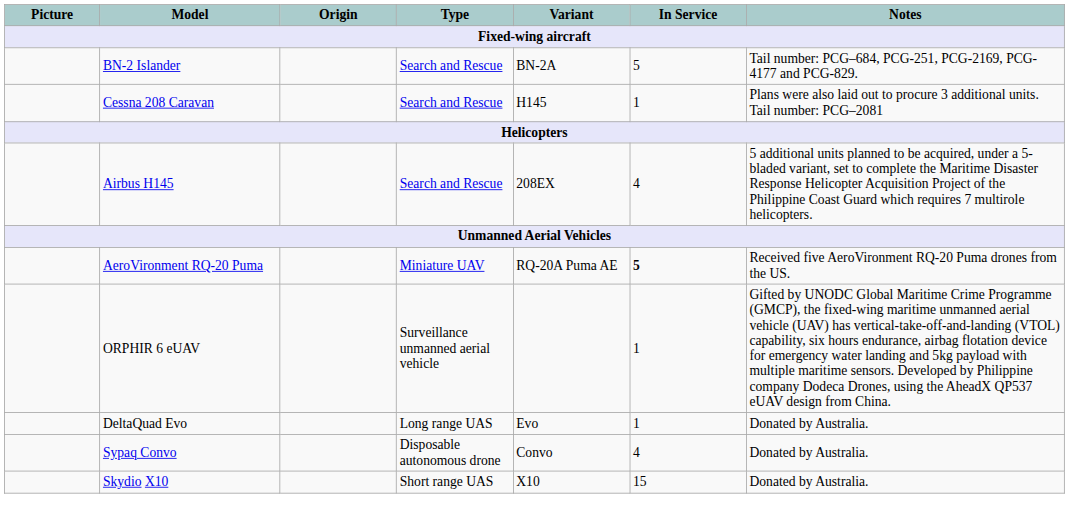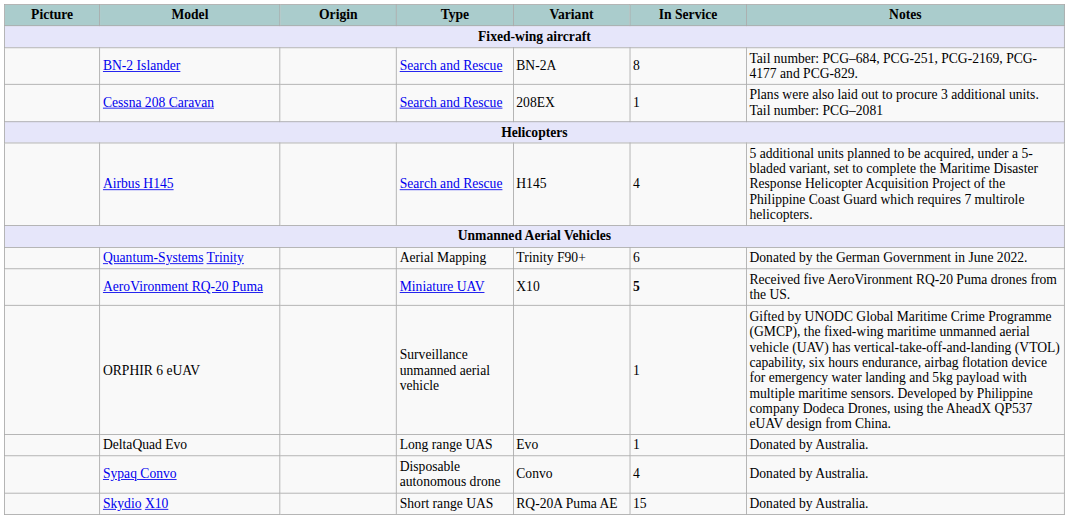(636, 66) 5 -> (636, 66) 8
(531, 102) H145 -> (536, 102) 208EX
(536, 184) 208EX -> (531, 184) H145
+ row: (173, 258)
(567, 265) RQ-20A Puma AE -> (528, 287) X10
(528, 482) X10 -> (567, 503) RQ-20A Puma AE
